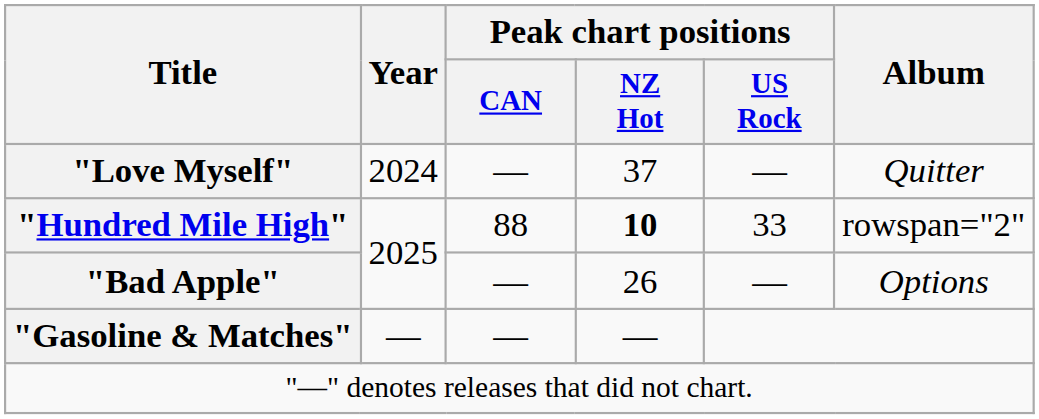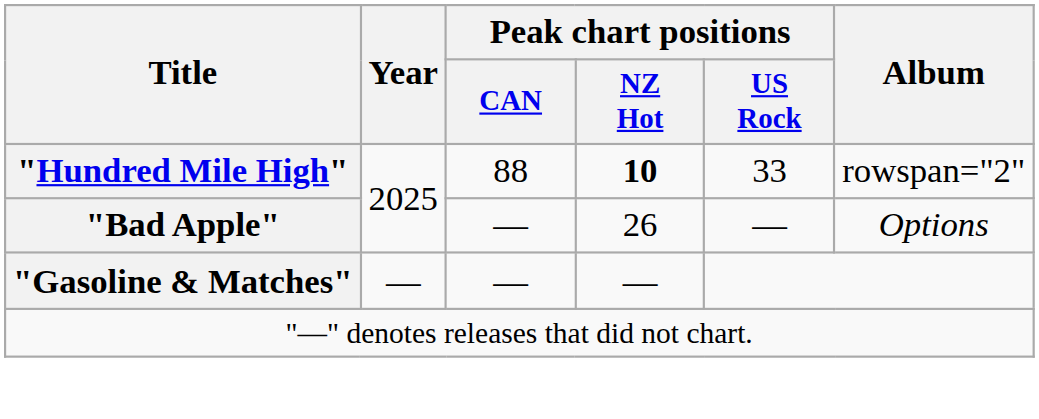- row: (183, 170)
